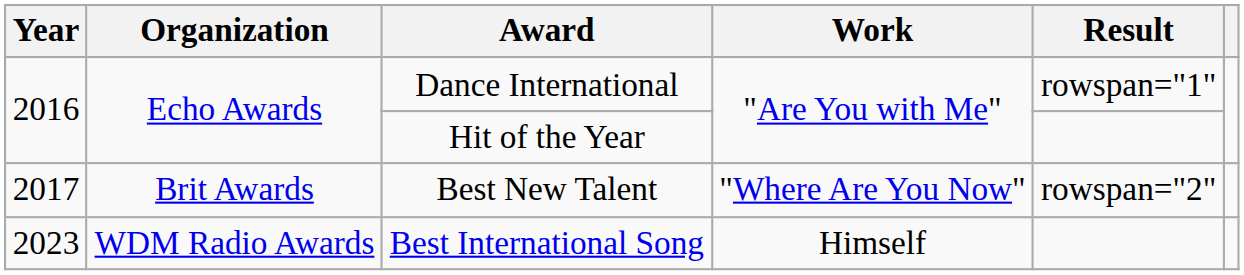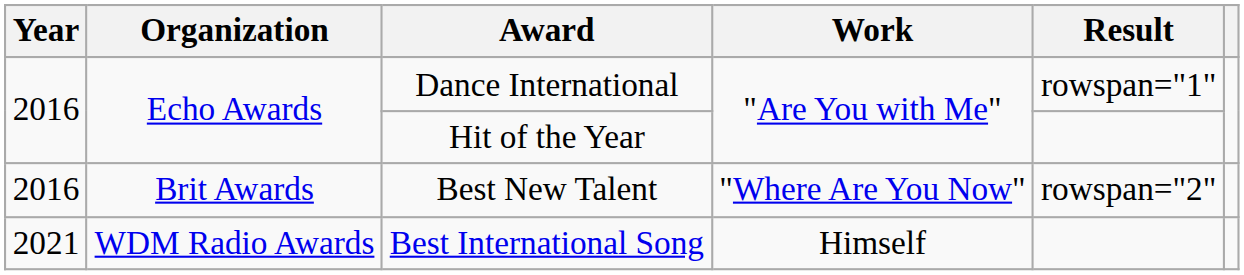(46, 189) 2017 -> (46, 189) 2016
(46, 242) 2023 -> (46, 242) 2021
